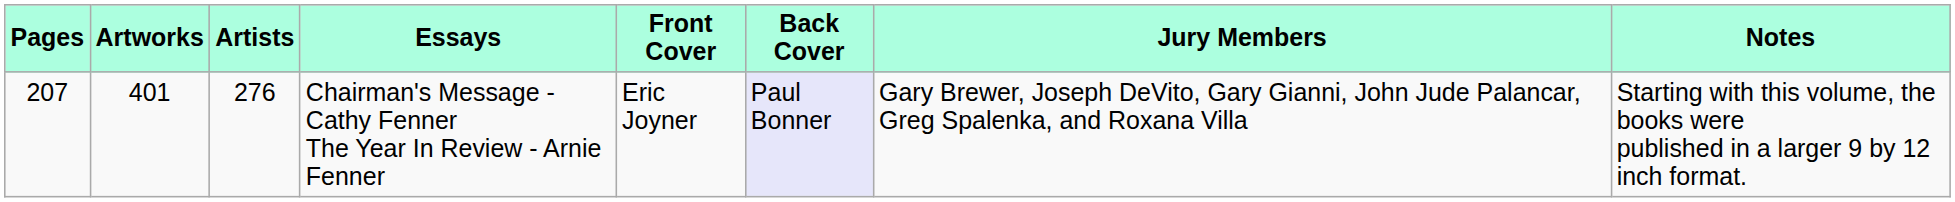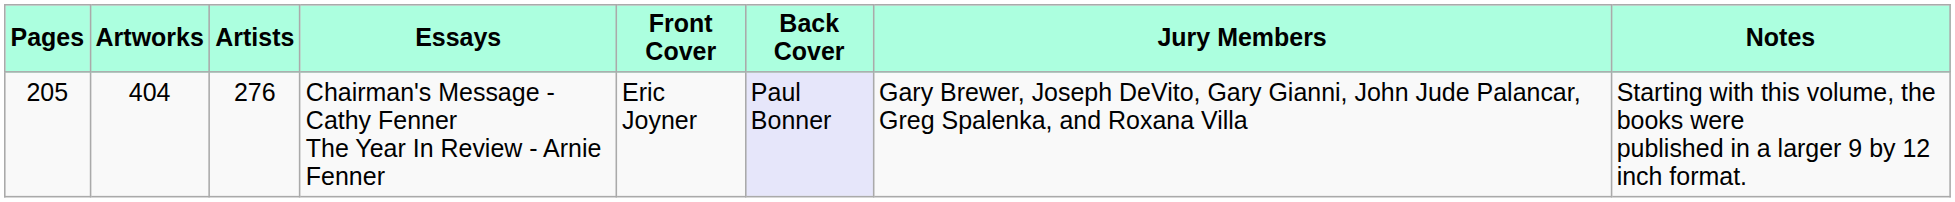(47, 91) 207 -> (47, 91) 205
(150, 91) 401 -> (150, 91) 404
